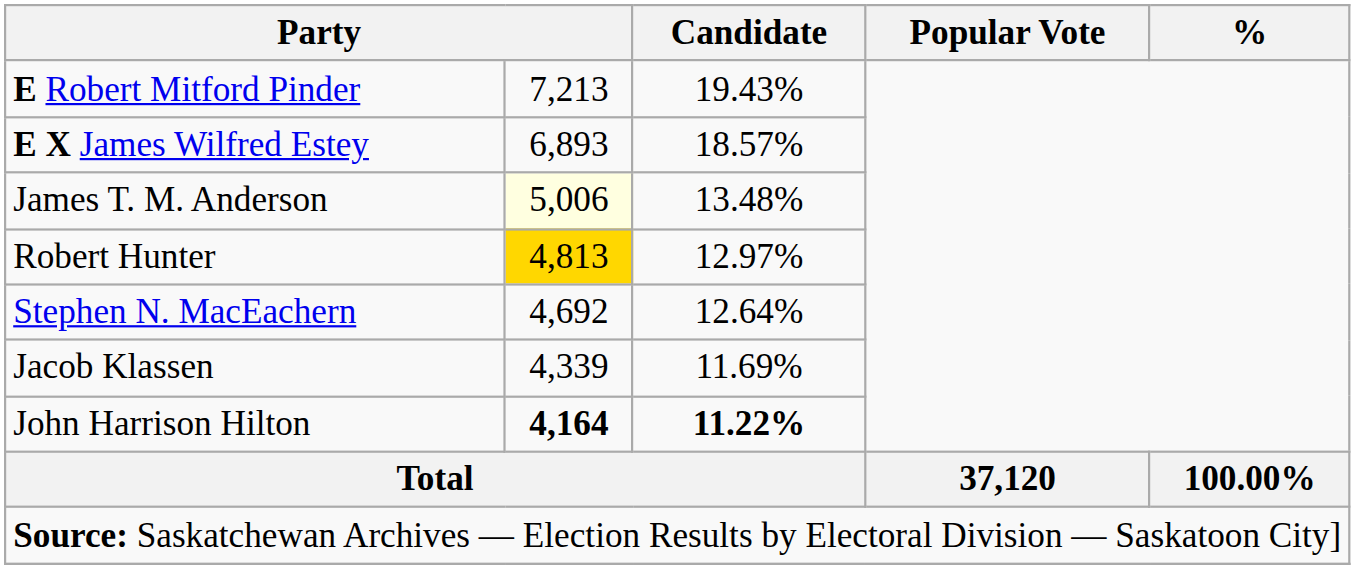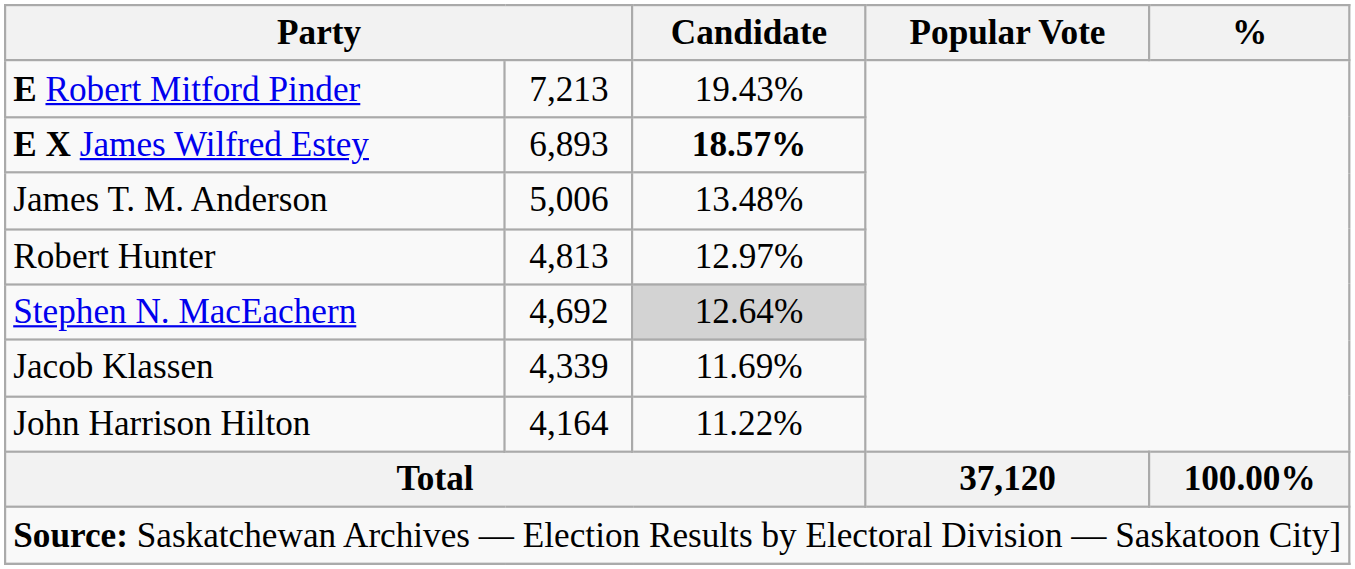(749, 144) normal -> (749, 144) bold
(569, 199) lightyellow background -> (569, 199) no background
(569, 255) gold background -> (569, 255) no background
(749, 311) no background -> (749, 311) lightgrey background
(569, 423) bold -> (569, 423) normal
(749, 423) bold -> (749, 423) normal
